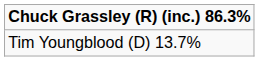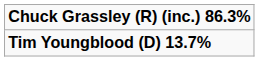(105, 42) normal -> (110, 42) bold
